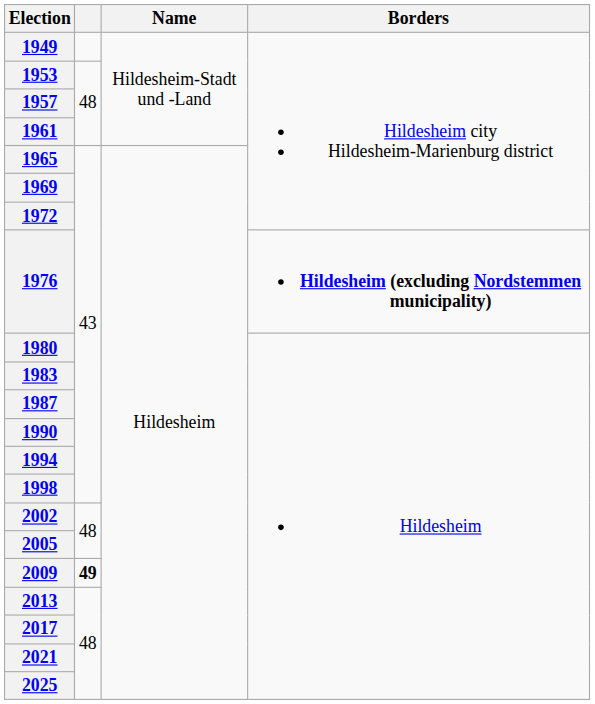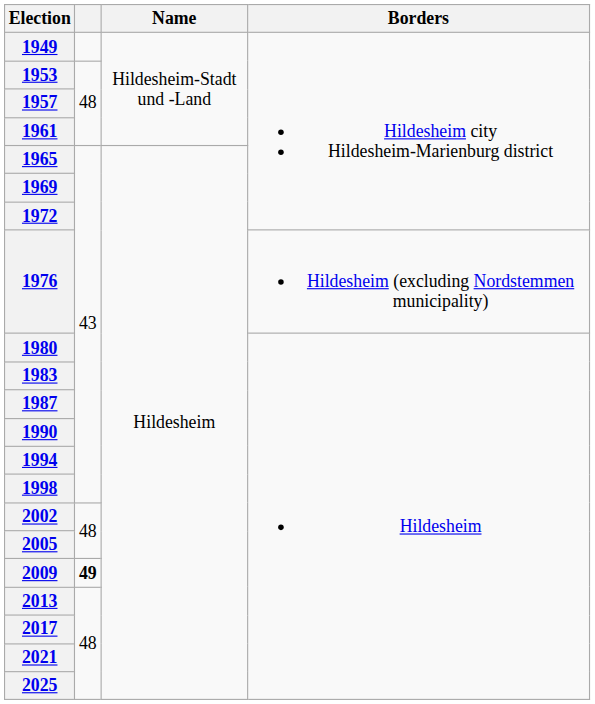(418, 292) bold -> (418, 292) normal
